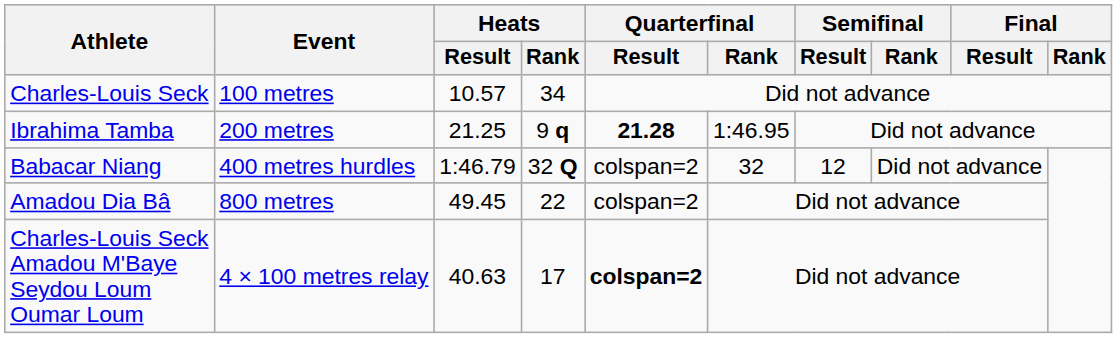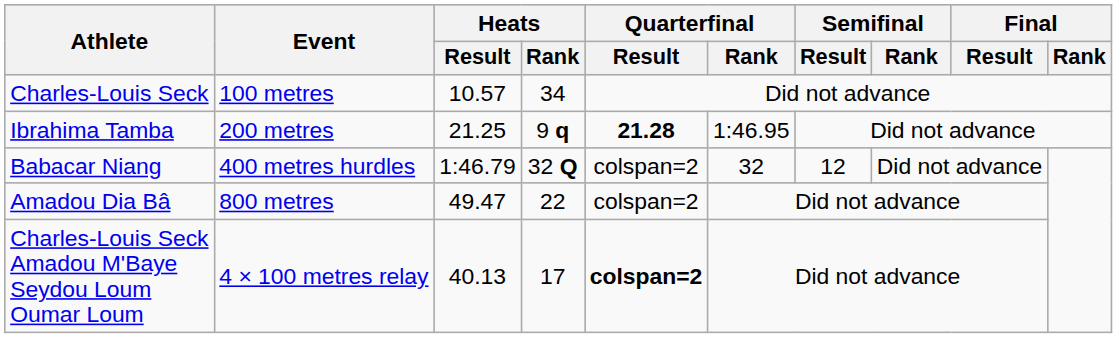(477, 202) 49.45 -> (477, 202) 49.47
(477, 276) 40.63 -> (477, 276) 40.13
